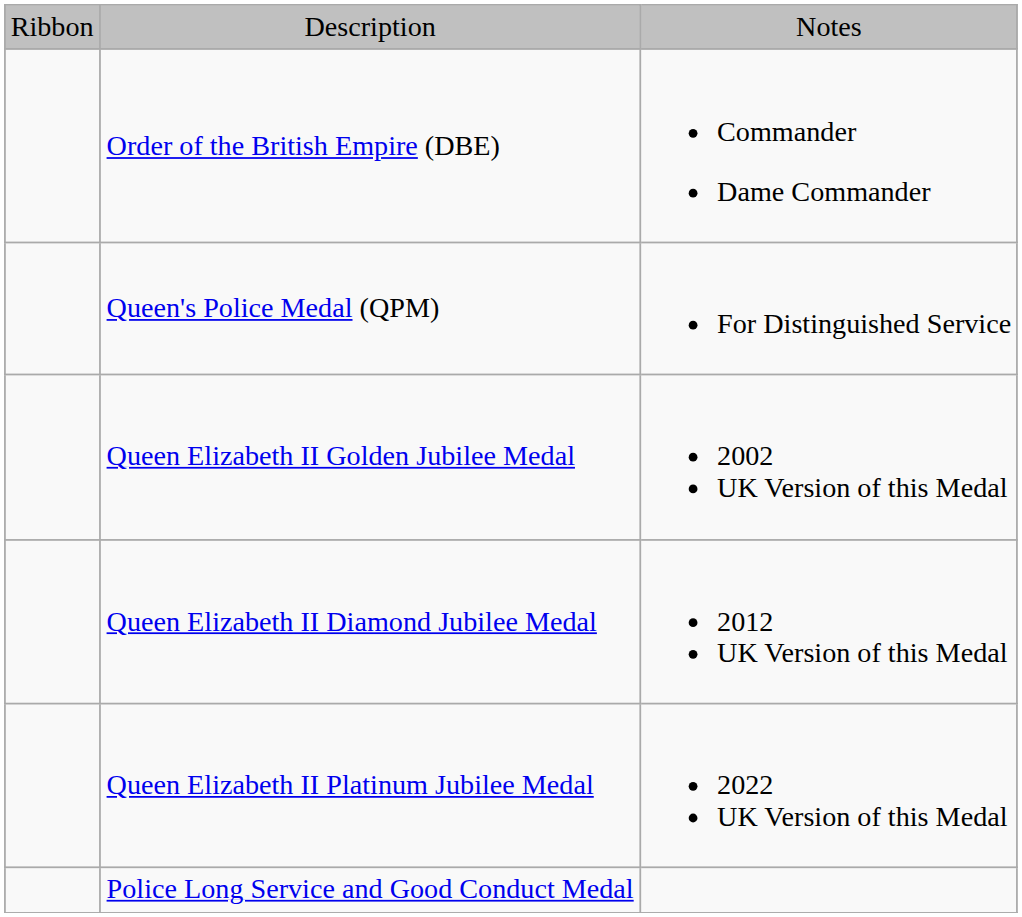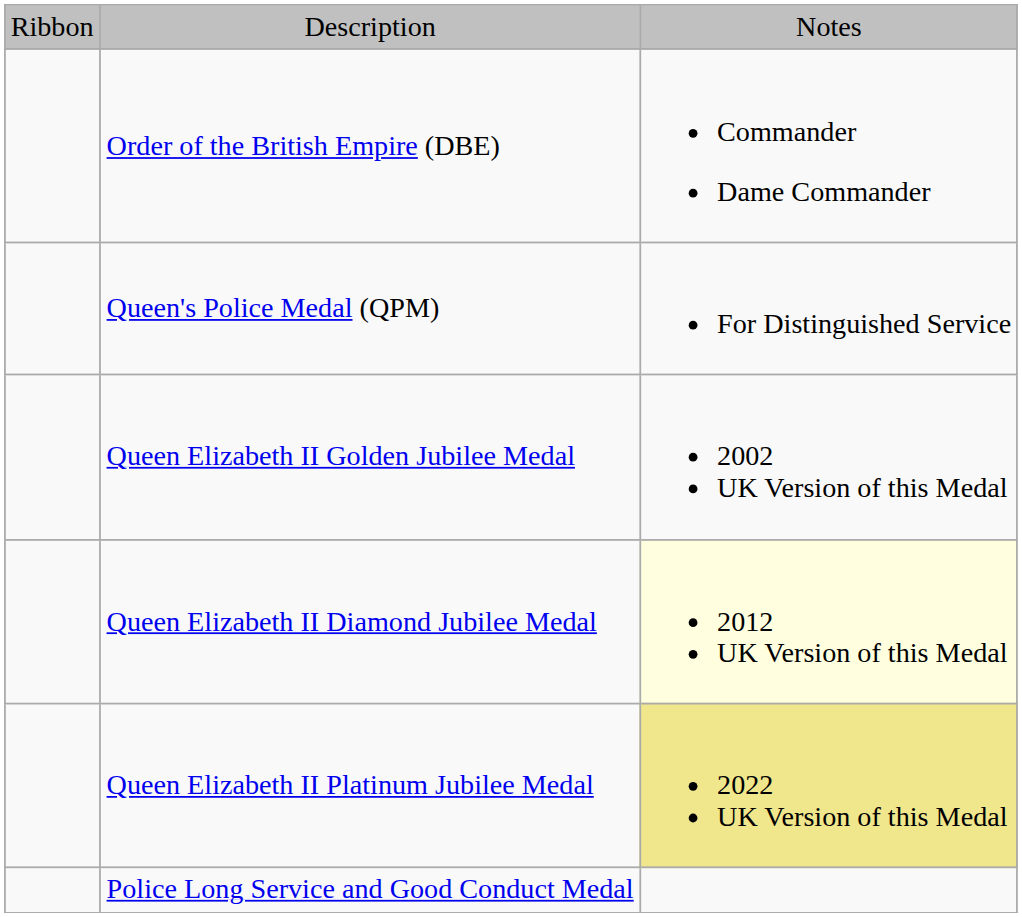(829, 637) no background -> (829, 637) lightyellow background
(829, 801) no background -> (829, 801) khaki background
